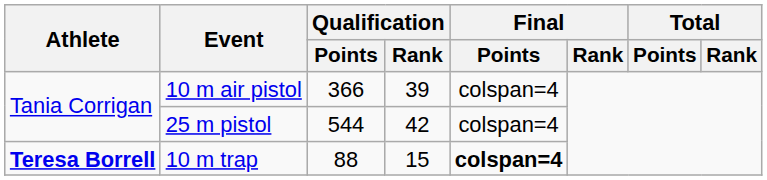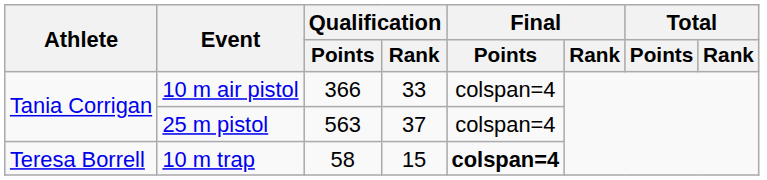(417, 90) 39 -> (414, 90) 33
(346, 124) 544 -> (343, 124) 563
(417, 124) 42 -> (414, 124) 37
(83, 159) bold -> (77, 159) normal
(346, 159) 88 -> (343, 159) 58
